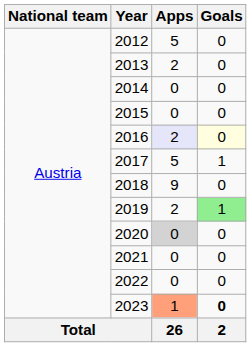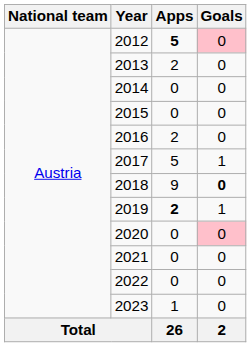(174, 40) normal -> (174, 40) bold
(222, 40) no background -> (222, 40) pink background
(174, 137) lavender background -> (174, 137) no background
(222, 137) lightyellow background -> (222, 137) no background
(222, 185) normal -> (222, 185) bold
(174, 209) normal -> (174, 209) bold
(222, 209) lightgreen background -> (222, 209) no background
(174, 233) lightgrey background -> (174, 233) no background
(222, 233) no background -> (222, 233) pink background
(174, 305) lightsalmon background -> (174, 305) no background
(222, 305) bold -> (222, 305) normal
